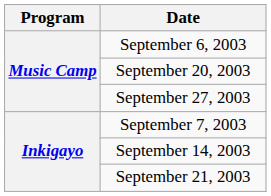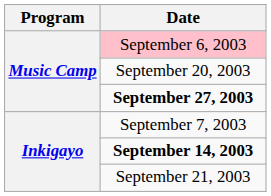(183, 44) no background -> (183, 44) pink background
(183, 97) normal -> (183, 97) bold
(183, 151) normal -> (183, 151) bold
